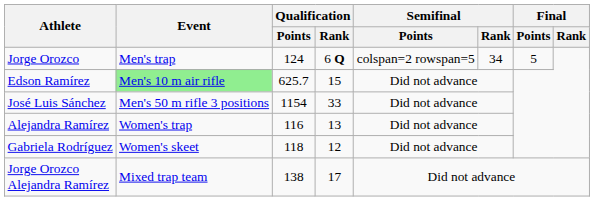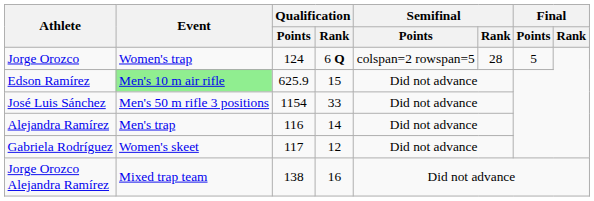(147, 58) Men's trap -> (156, 58) Women's trap
(496, 58) 34 -> (496, 58) 28
(294, 81) 625.7 -> (294, 81) 625.9
(156, 125) Women's trap -> (147, 125) Men's trap
(334, 125) 13 -> (334, 125) 14
(294, 147) 118 -> (294, 147) 117
(334, 177) 17 -> (334, 177) 16
